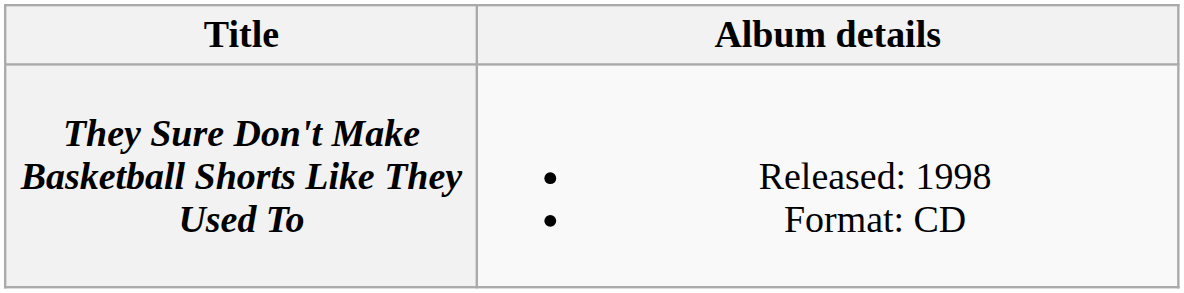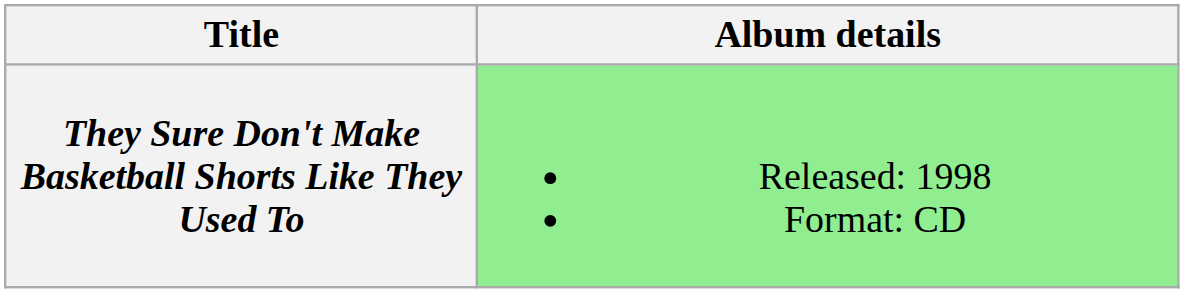(828, 197) no background -> (828, 197) lightgreen background
